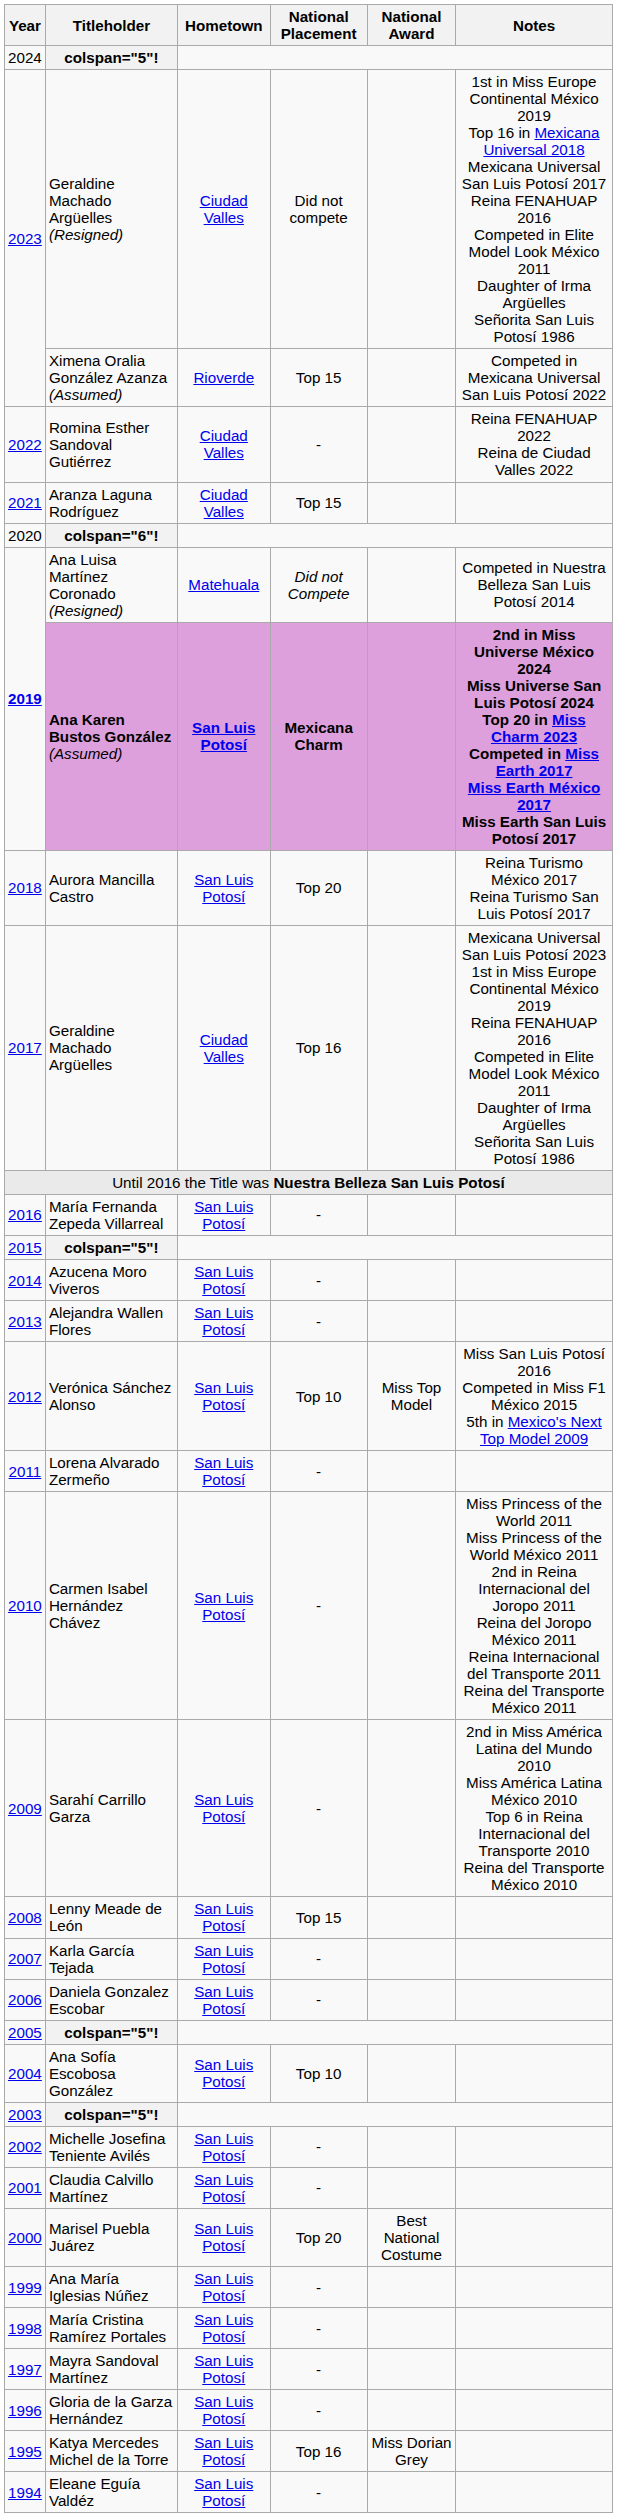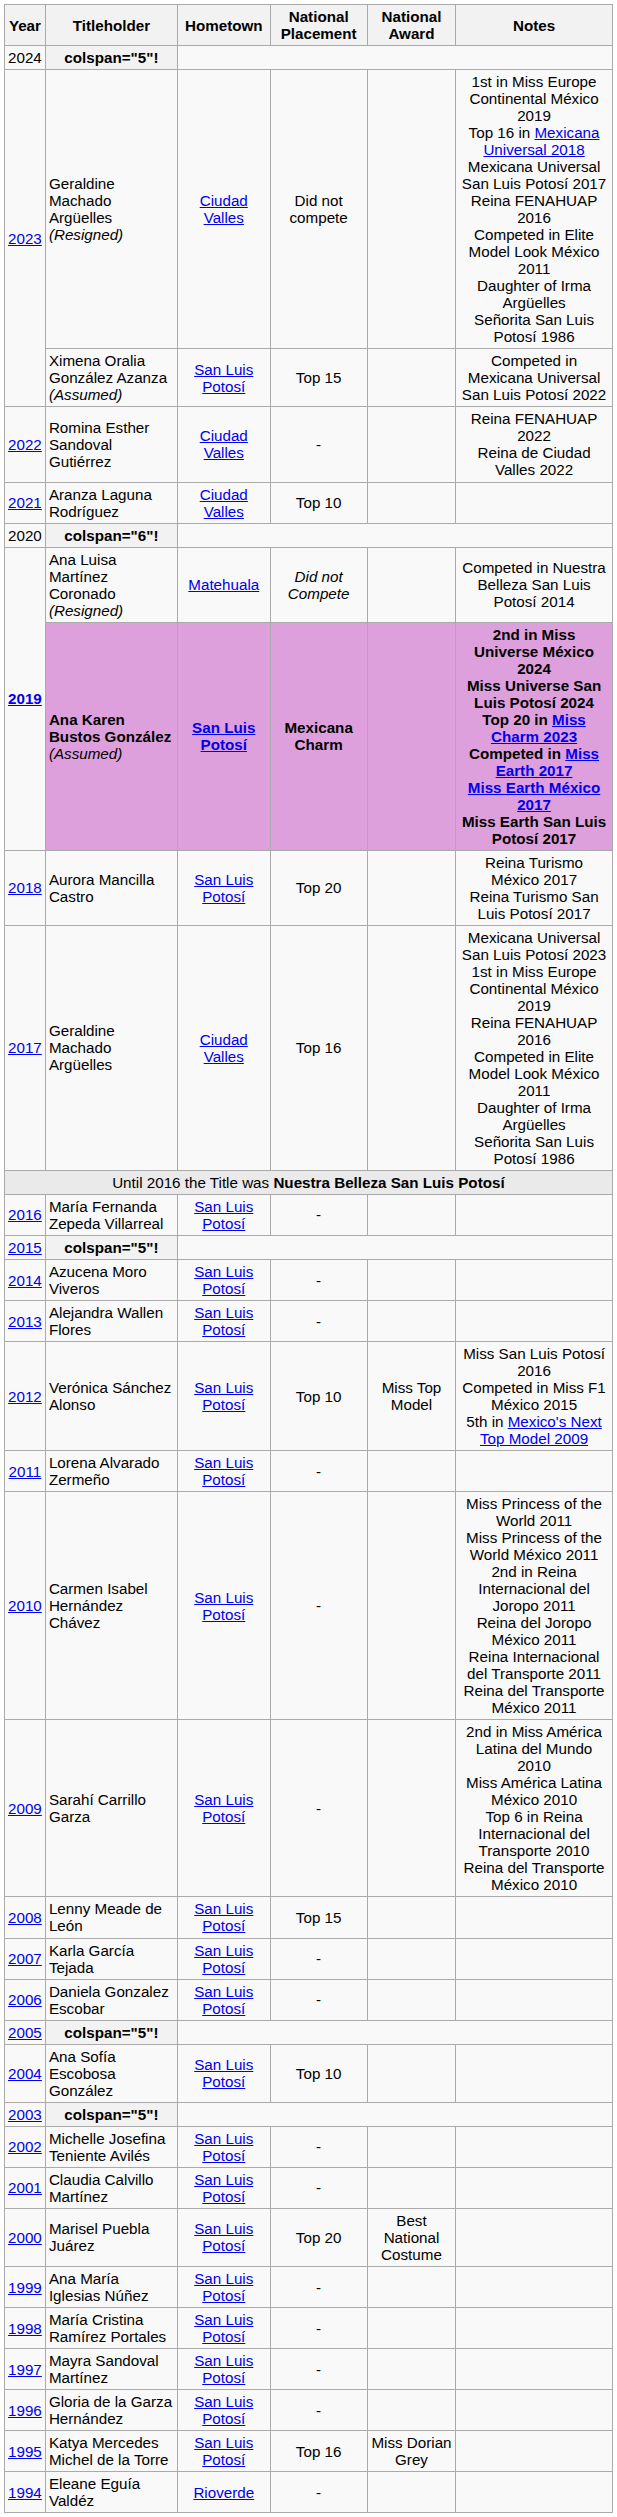(224, 378) Rioverde -> (224, 378) San Luis Potosí
(319, 503) Top 15 -> (319, 503) Top 10
(224, 2492) San Luis Potosí -> (224, 2492) Rioverde
